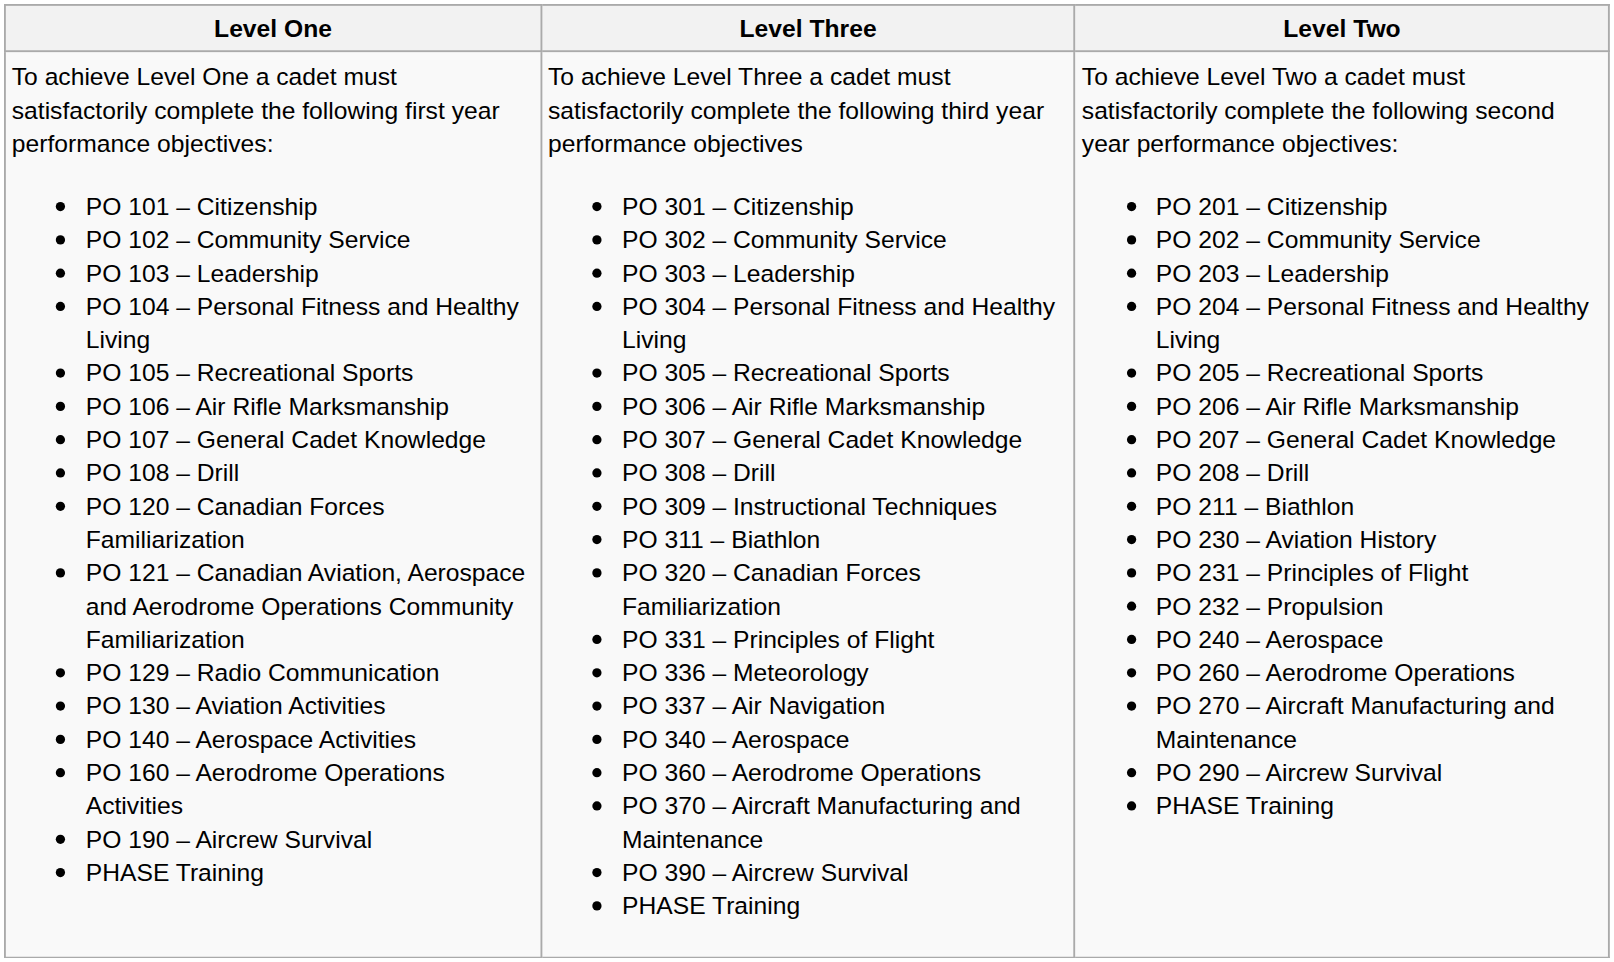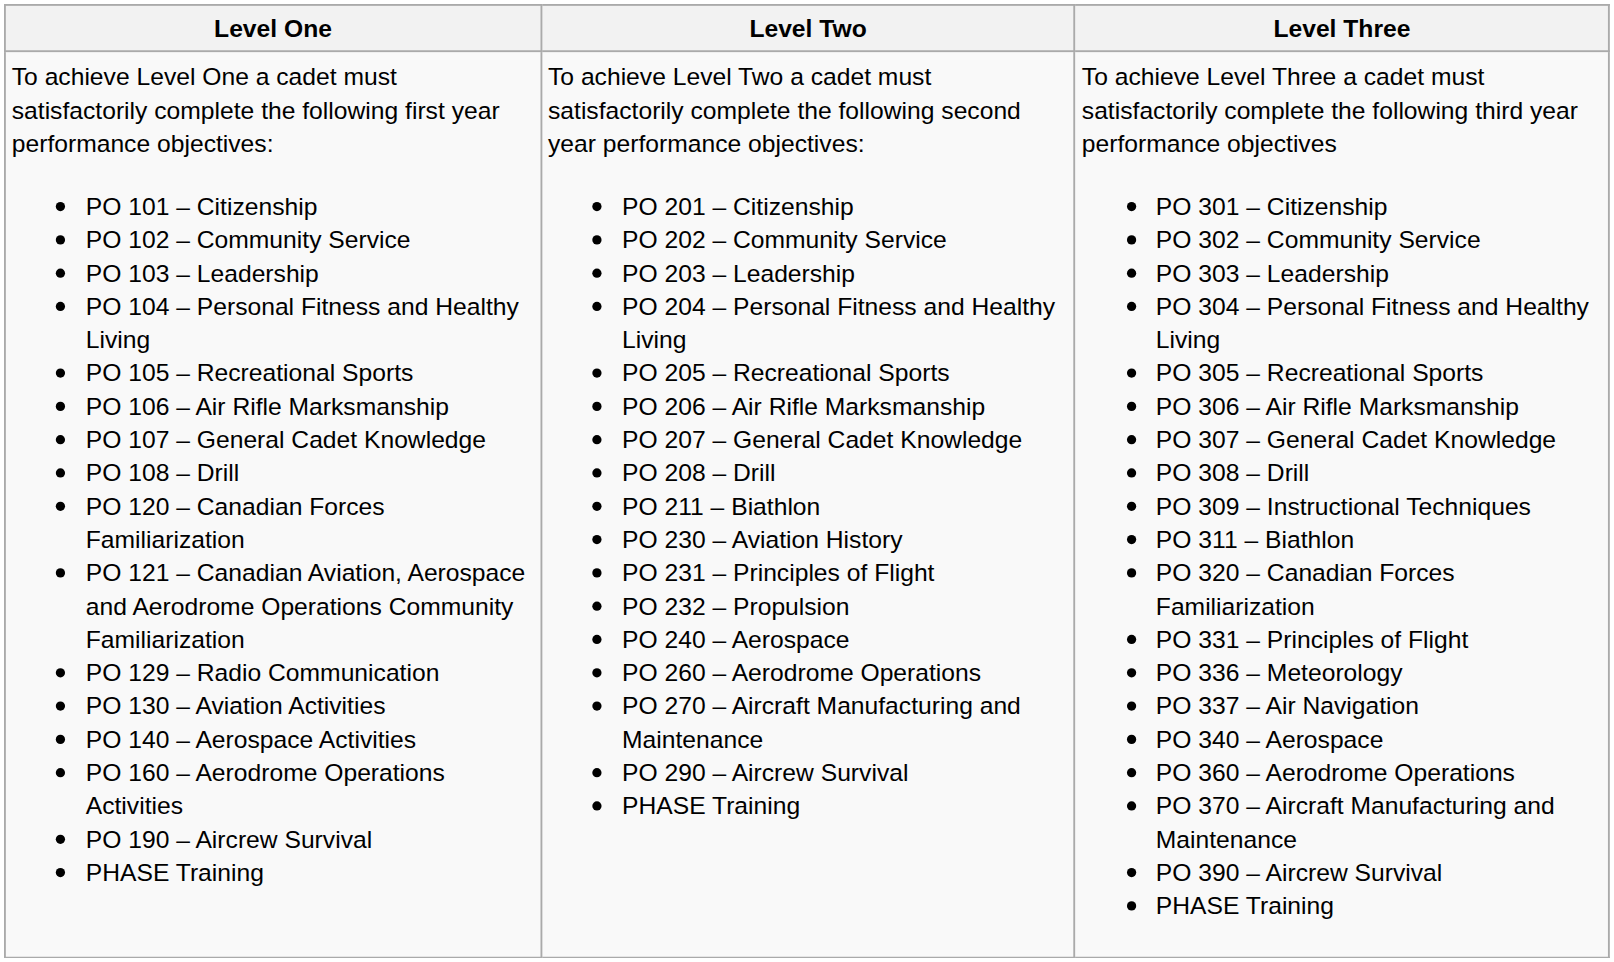columns swapped: (1342, 29) <-> (808, 29)
